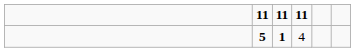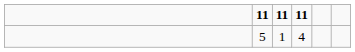(262, 36) bold -> (262, 36) normal
(282, 36) bold -> (282, 36) normal
